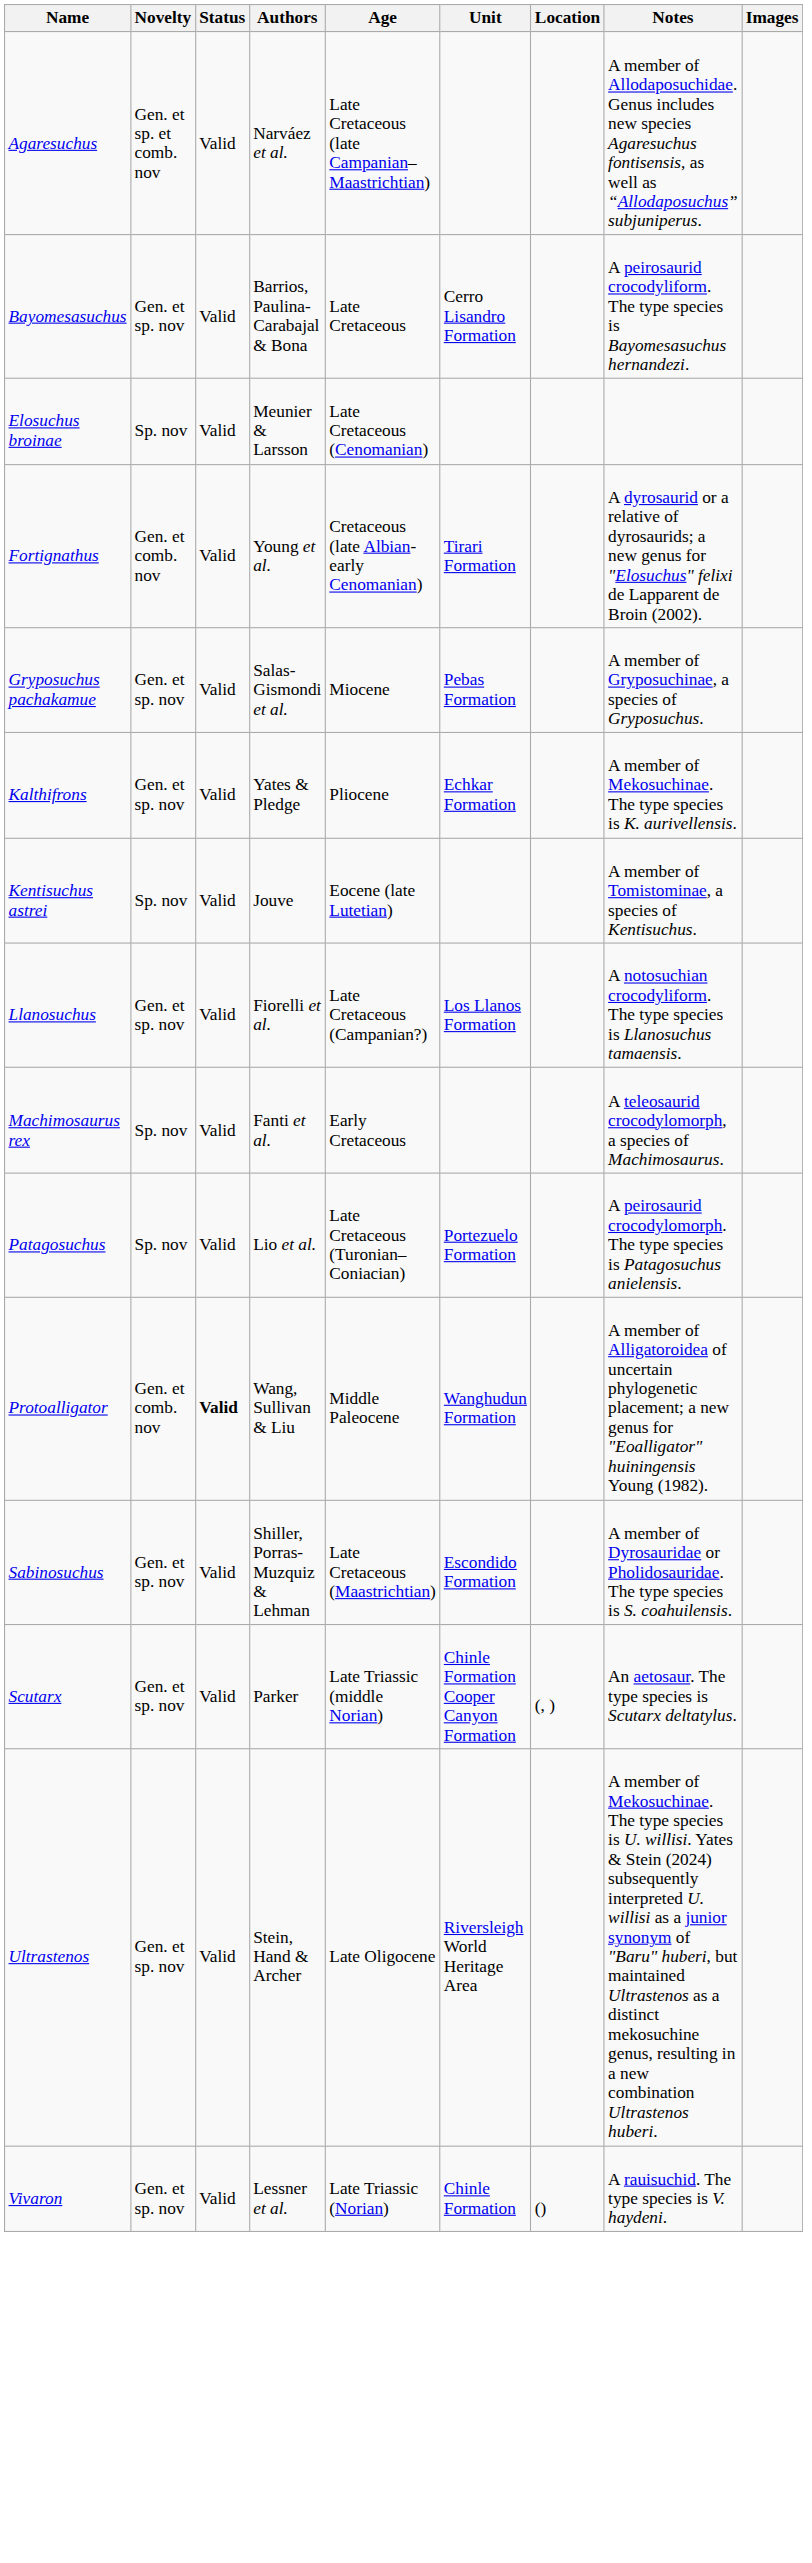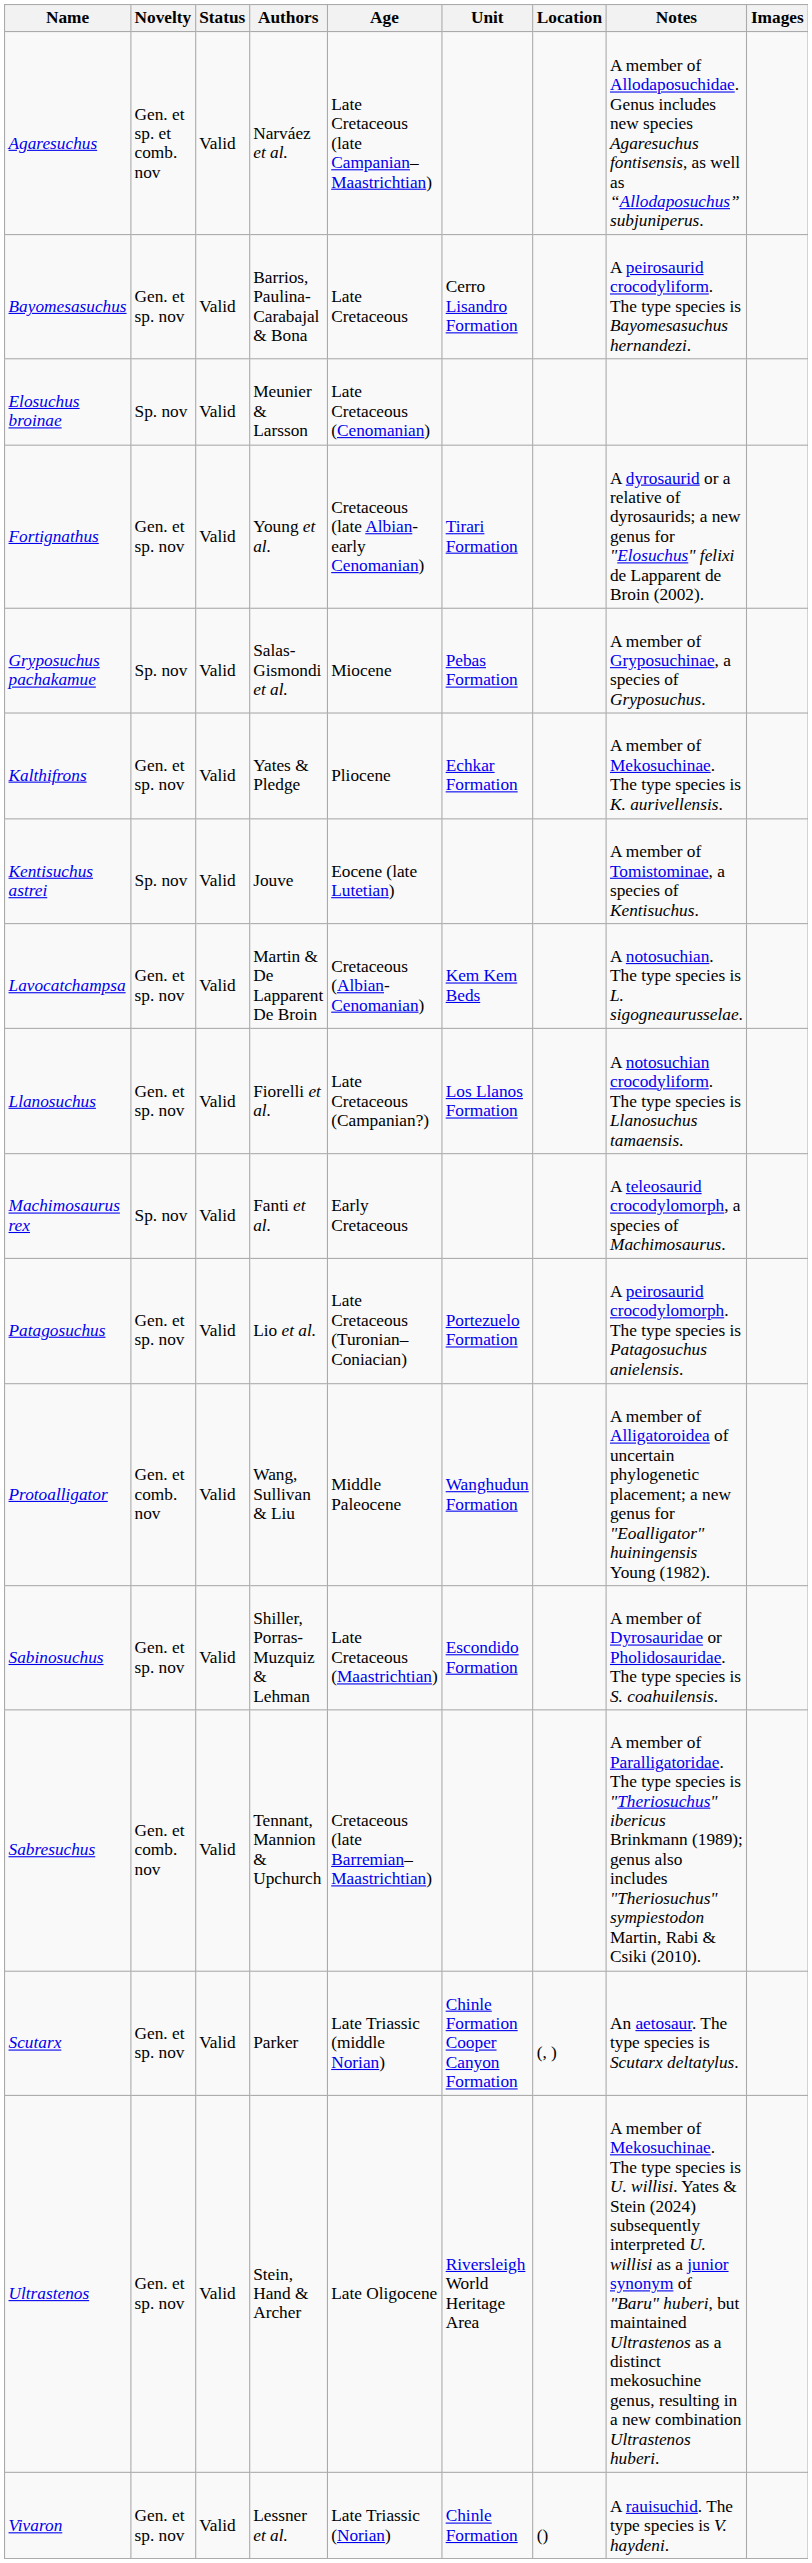(159, 555) Gen. et comb. nov -> (160, 536) Gen. et sp. nov
(160, 689) Gen. et sp. nov -> (161, 670) Sp. nov
+ row: (67, 985)
(161, 1244) Sp. nov -> (160, 1330) Gen. et sp. nov
(219, 1408) bold -> (217, 1494) normal
+ row: (52, 1850)
